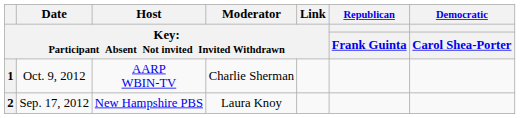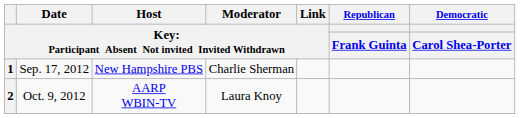(54, 75) Oct. 9, 2012 -> (54, 68) Sep. 17, 2012
(149, 75) AARP WBIN-TV -> (149, 68) New Hampshire PBS
(54, 103) Sep. 17, 2012 -> (54, 95) Oct. 9, 2012
(149, 103) New Hampshire PBS -> (149, 95) AARP WBIN-TV
